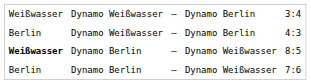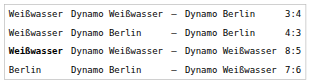(25, 33) Berlin -> (36, 33) Weißwasser
(117, 33) Dynamo Weißwasser -> (106, 33) Dynamo Berlin
(106, 51) Dynamo Berlin -> (117, 51) Dynamo Weißwasser
